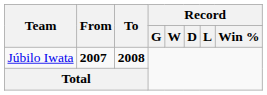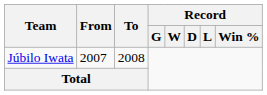(93, 57) bold -> (93, 57) normal
(131, 57) bold -> (131, 57) normal
